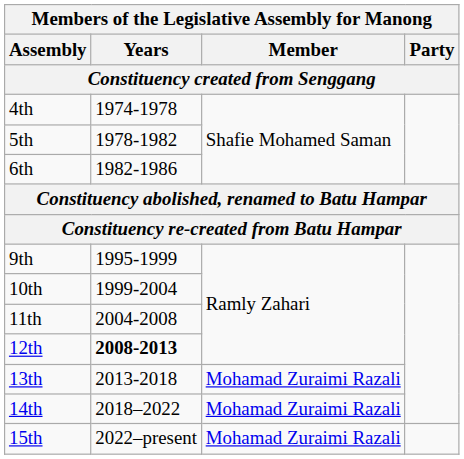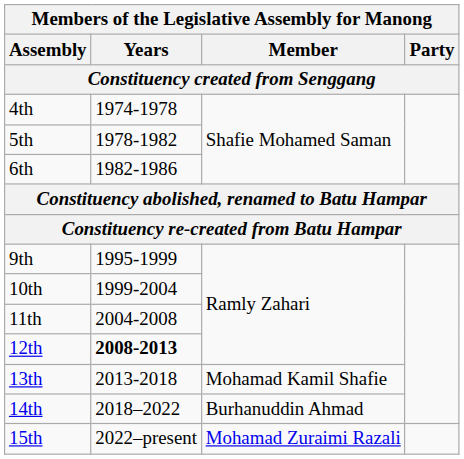(303, 378) Mohamad Zuraimi Razali -> (296, 378) Mohamad Kamil Shafie
(303, 408) Mohamad Zuraimi Razali -> (285, 408) Burhanuddin Ahmad
